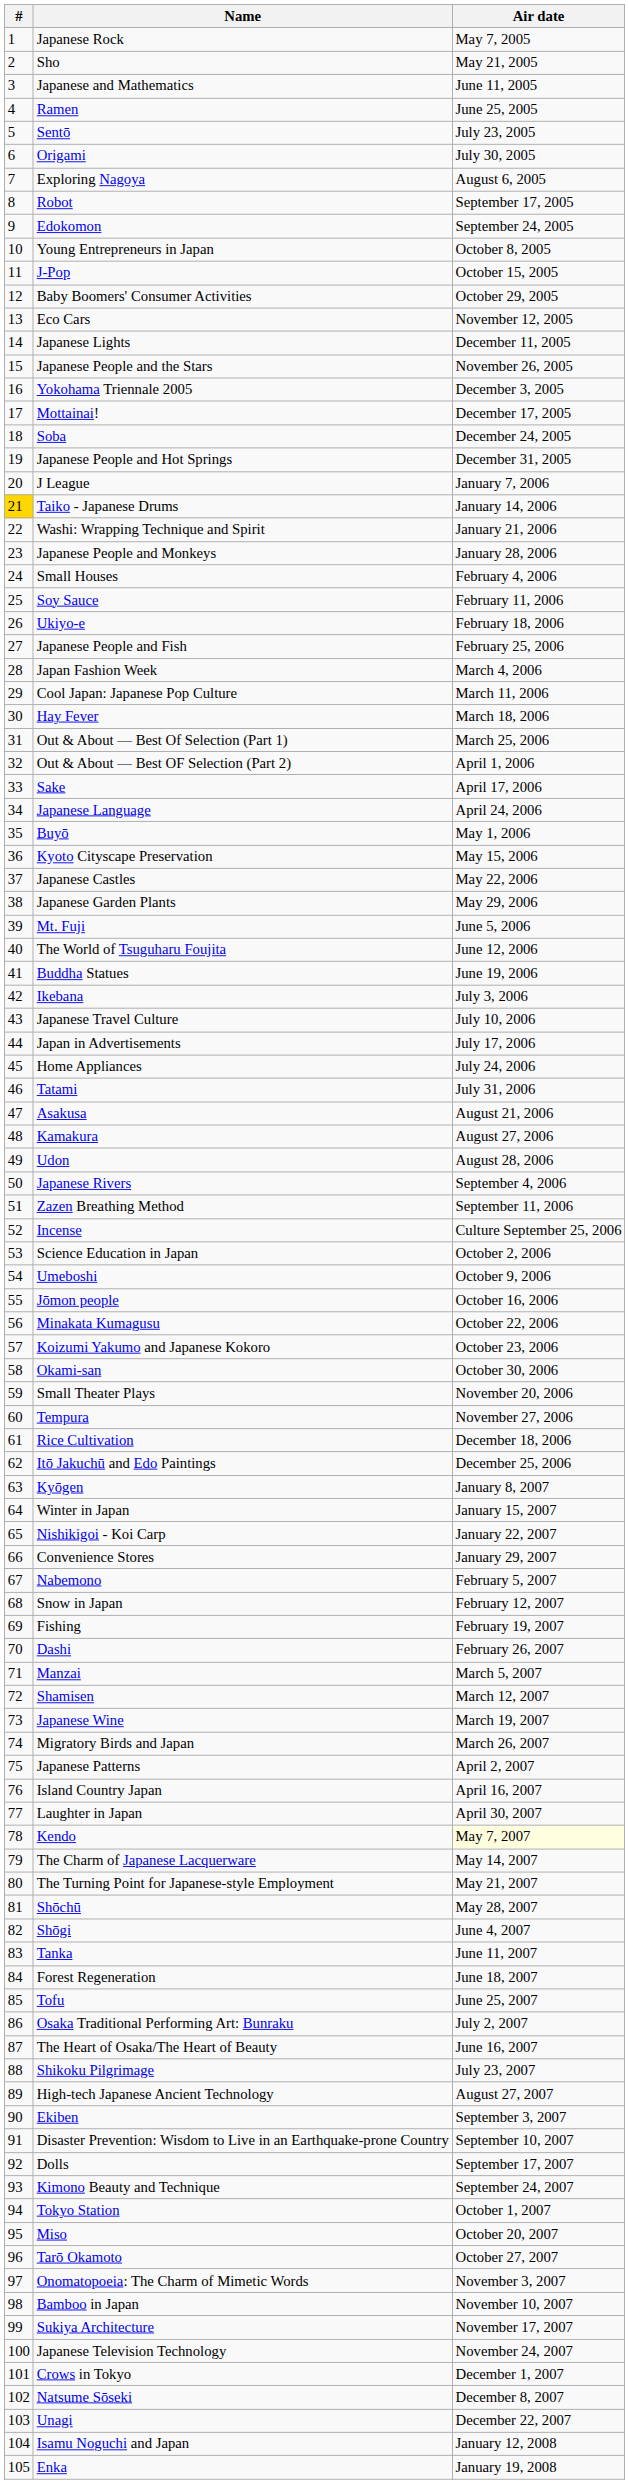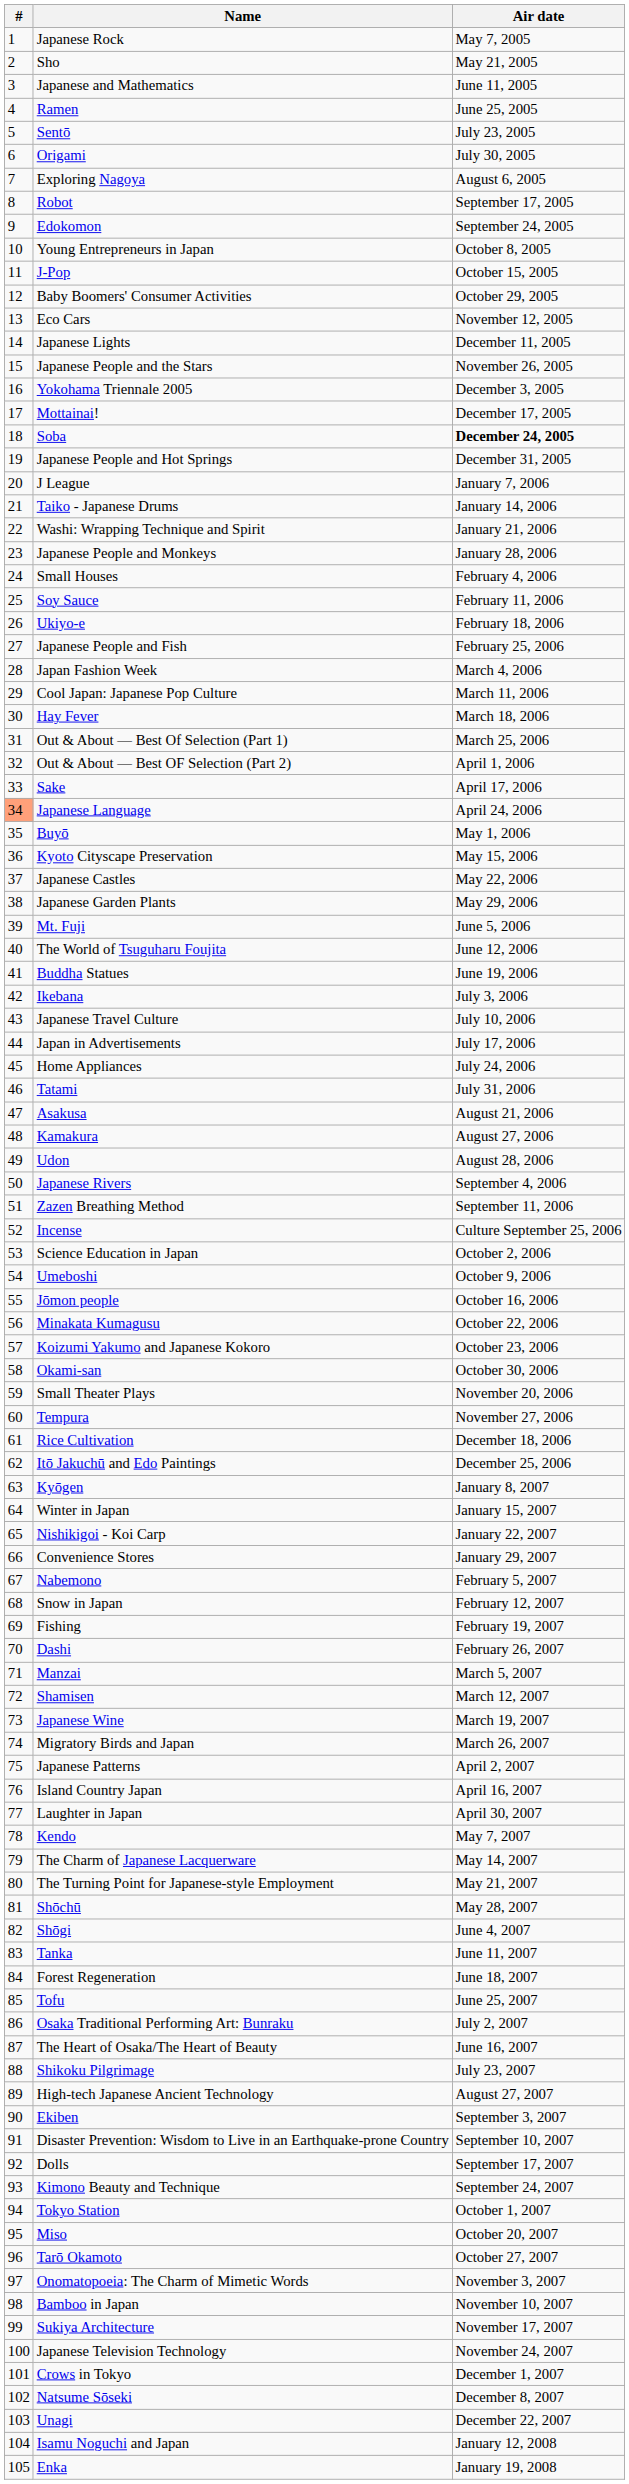(513, 436) normal -> (515, 436) bold
(15, 506) gold background -> (15, 506) no background
(15, 809) no background -> (15, 809) lightsalmon background
(493, 1837) lightyellow background -> (493, 1837) no background
